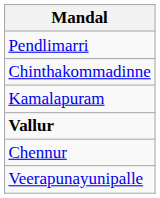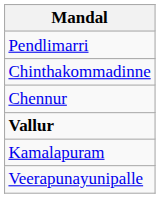(56, 98) Kamalapuram -> (38, 98) Chennur
(38, 152) Chennur -> (56, 152) Kamalapuram
